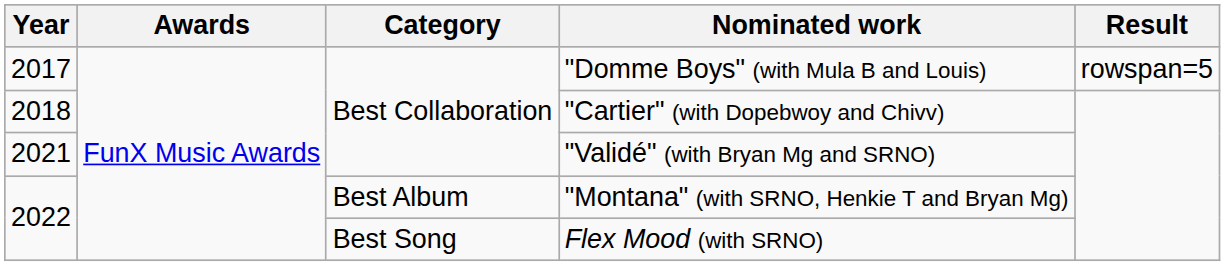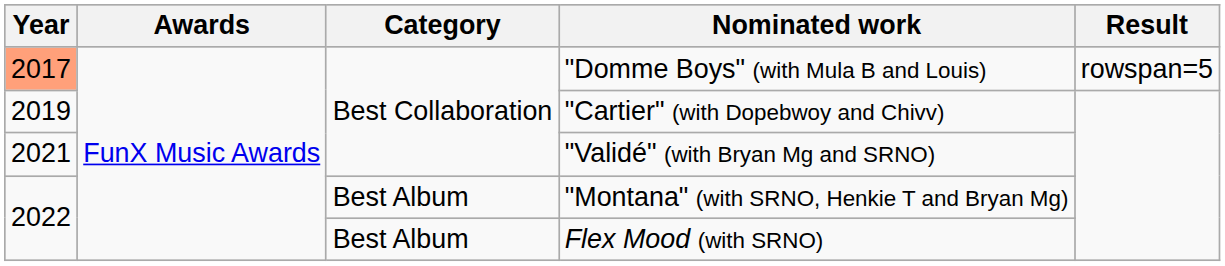(41, 68) no background -> (41, 68) lightsalmon background
(41, 111) 2018 -> (41, 111) 2019
(395, 238) Best Song -> (401, 238) Best Album
